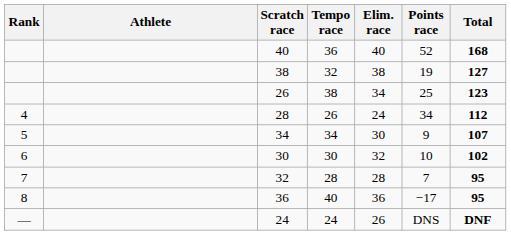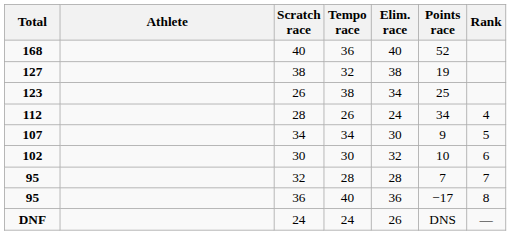columns swapped: (24, 22) <-> (478, 22)
